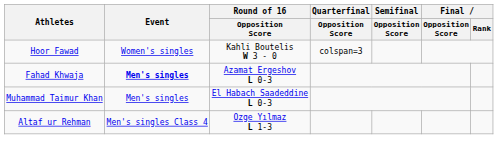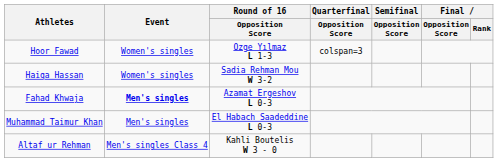(260, 52) Kahli Boutelis W 3 - 0 -> (260, 52) Ozge Yılmaz L 1-3
+ row: (55, 76)
(260, 123) Ozge Yılmaz L 1-3 -> (260, 146) Kahli Boutelis W 3 - 0
